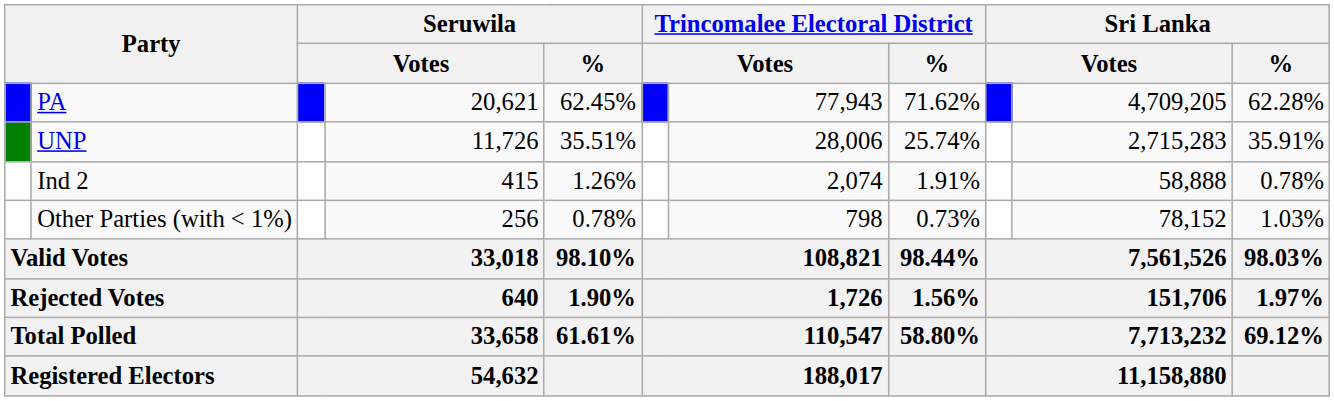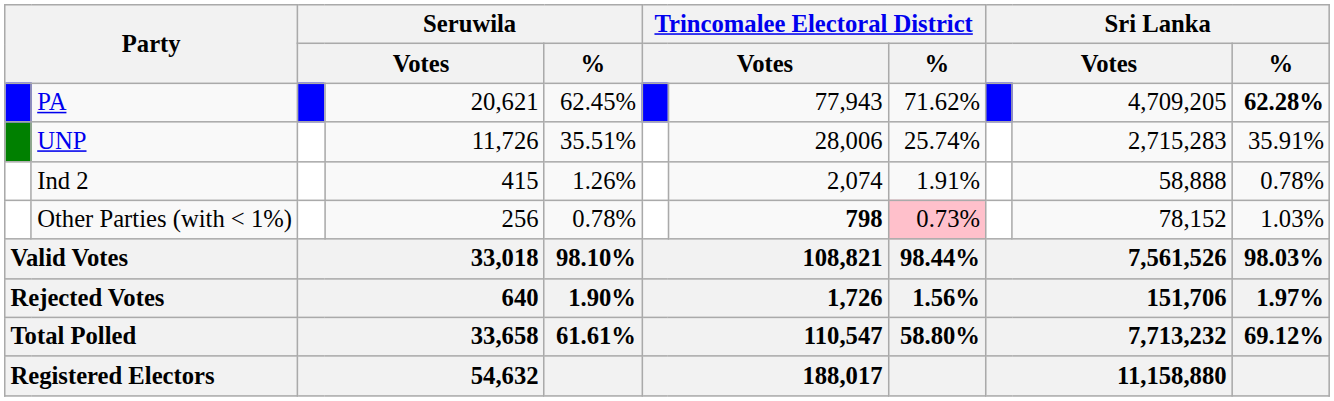(1286, 102) normal -> (1284, 102) bold
(864, 219) normal -> (864, 219) bold
(948, 219) no background -> (948, 219) pink background
